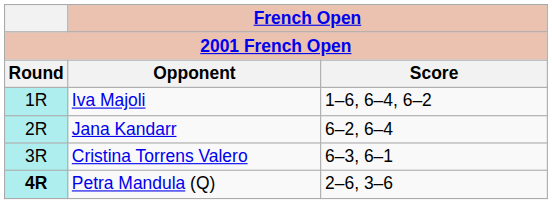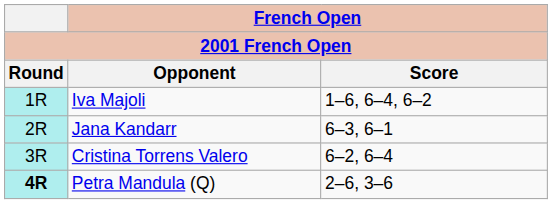(359, 128) 6–2, 6–4 -> (359, 128) 6–3, 6–1
(359, 156) 6–3, 6–1 -> (359, 156) 6–2, 6–4
